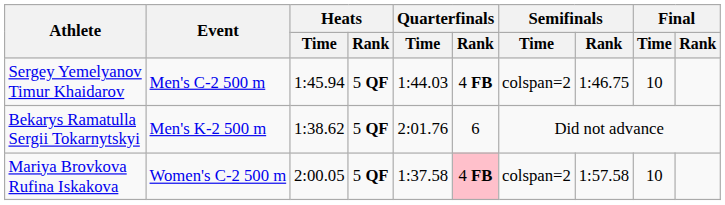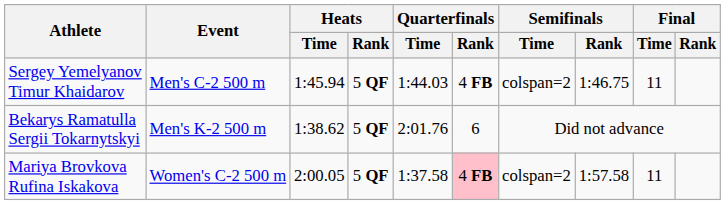(654, 82) 10 -> (654, 82) 11
(654, 176) 10 -> (654, 176) 11
